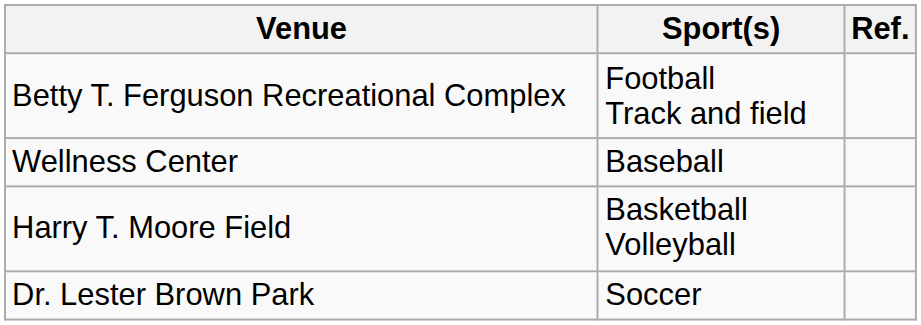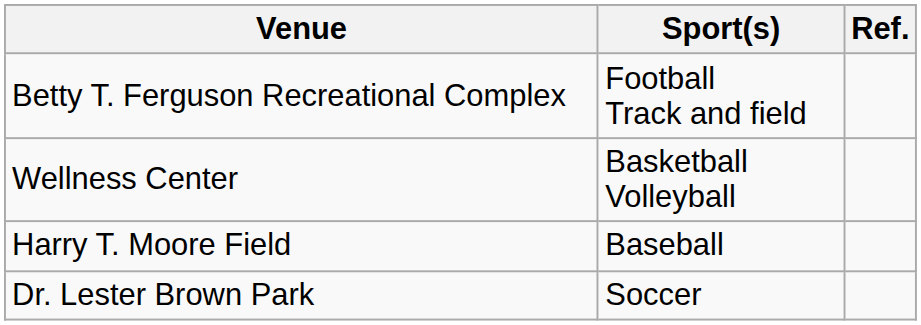(665, 161) Baseball -> (677, 179) Basketball Volleyball
(677, 228) Basketball Volleyball -> (665, 245) Baseball
